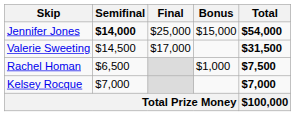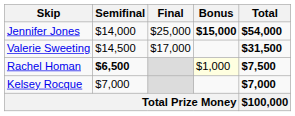(116, 31) bold -> (116, 31) normal
(216, 31) normal -> (216, 31) bold
(112, 66) normal -> (112, 66) bold
(213, 66) no background -> (213, 66) lightyellow background
